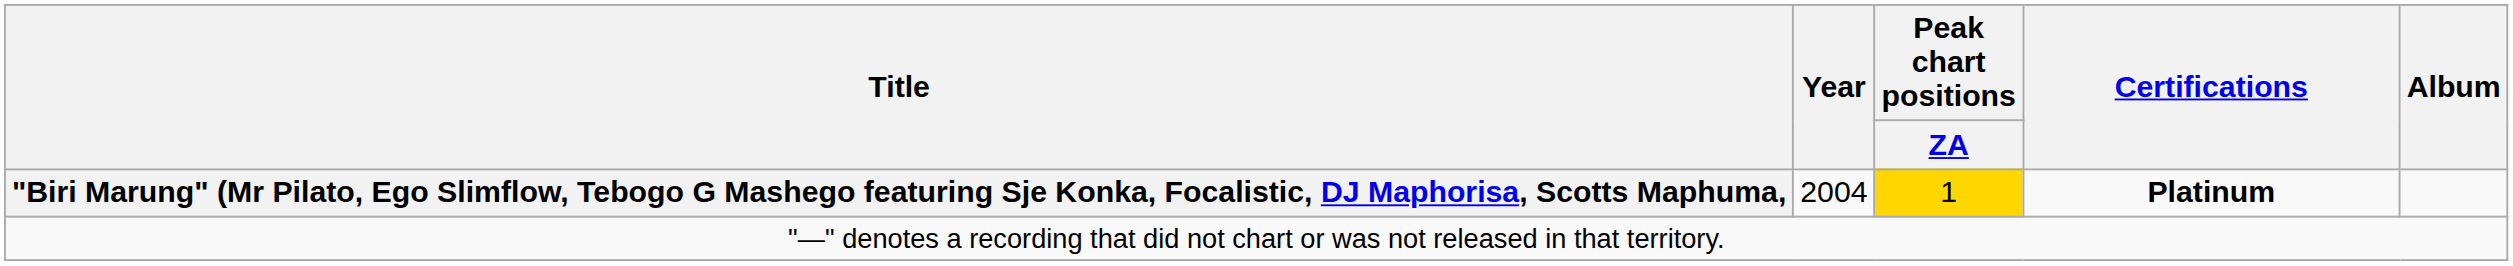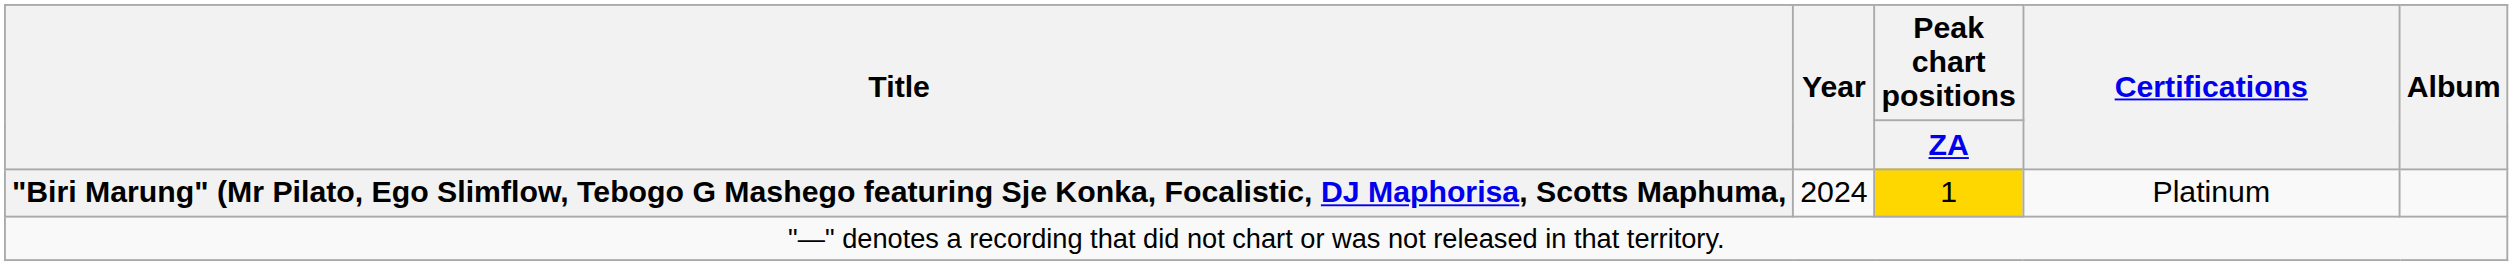(1834, 192) 2004 -> (1834, 192) 2024
(2211, 192) bold -> (2211, 192) normal
